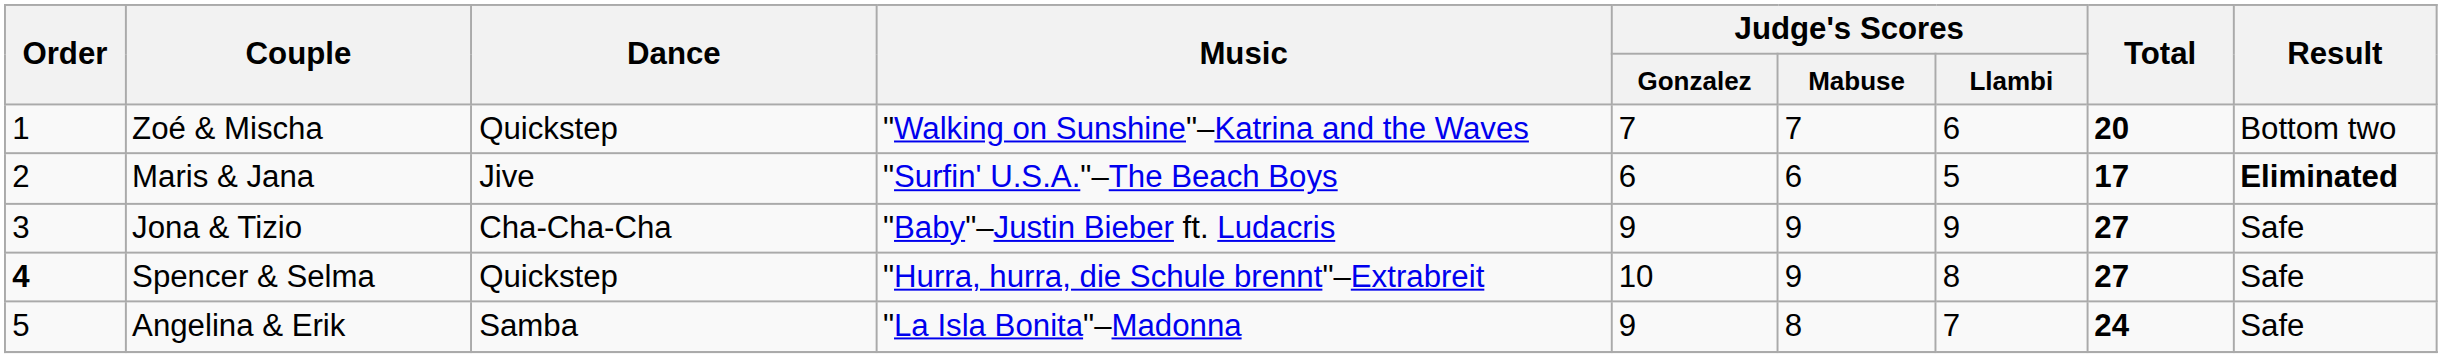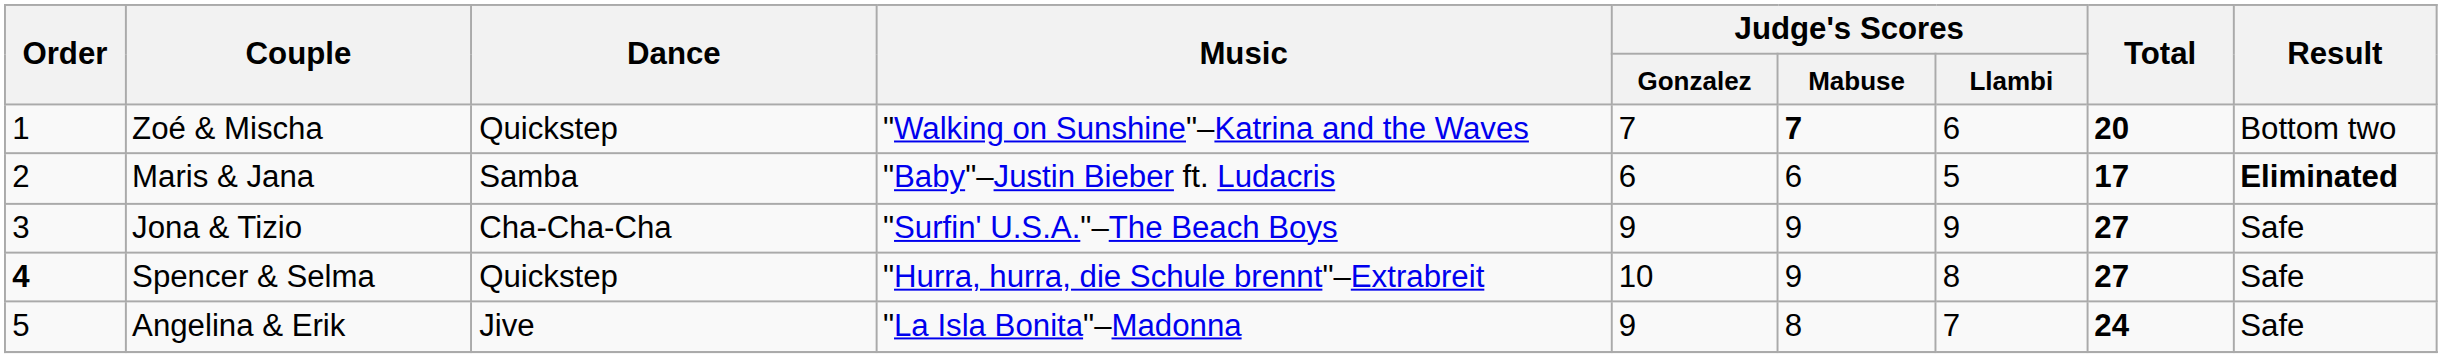(1794, 128) normal -> (1794, 128) bold
(507, 177) Jive -> (529, 177) Samba
(1110, 177) "Surfin' U.S.A."–The Beach Boys -> (1109, 177) "Baby"–Justin Bieber ft. Ludacris
(1109, 227) "Baby"–Justin Bieber ft. Ludacris -> (1110, 227) "Surfin' U.S.A."–The Beach Boys
(529, 326) Samba -> (507, 326) Jive
